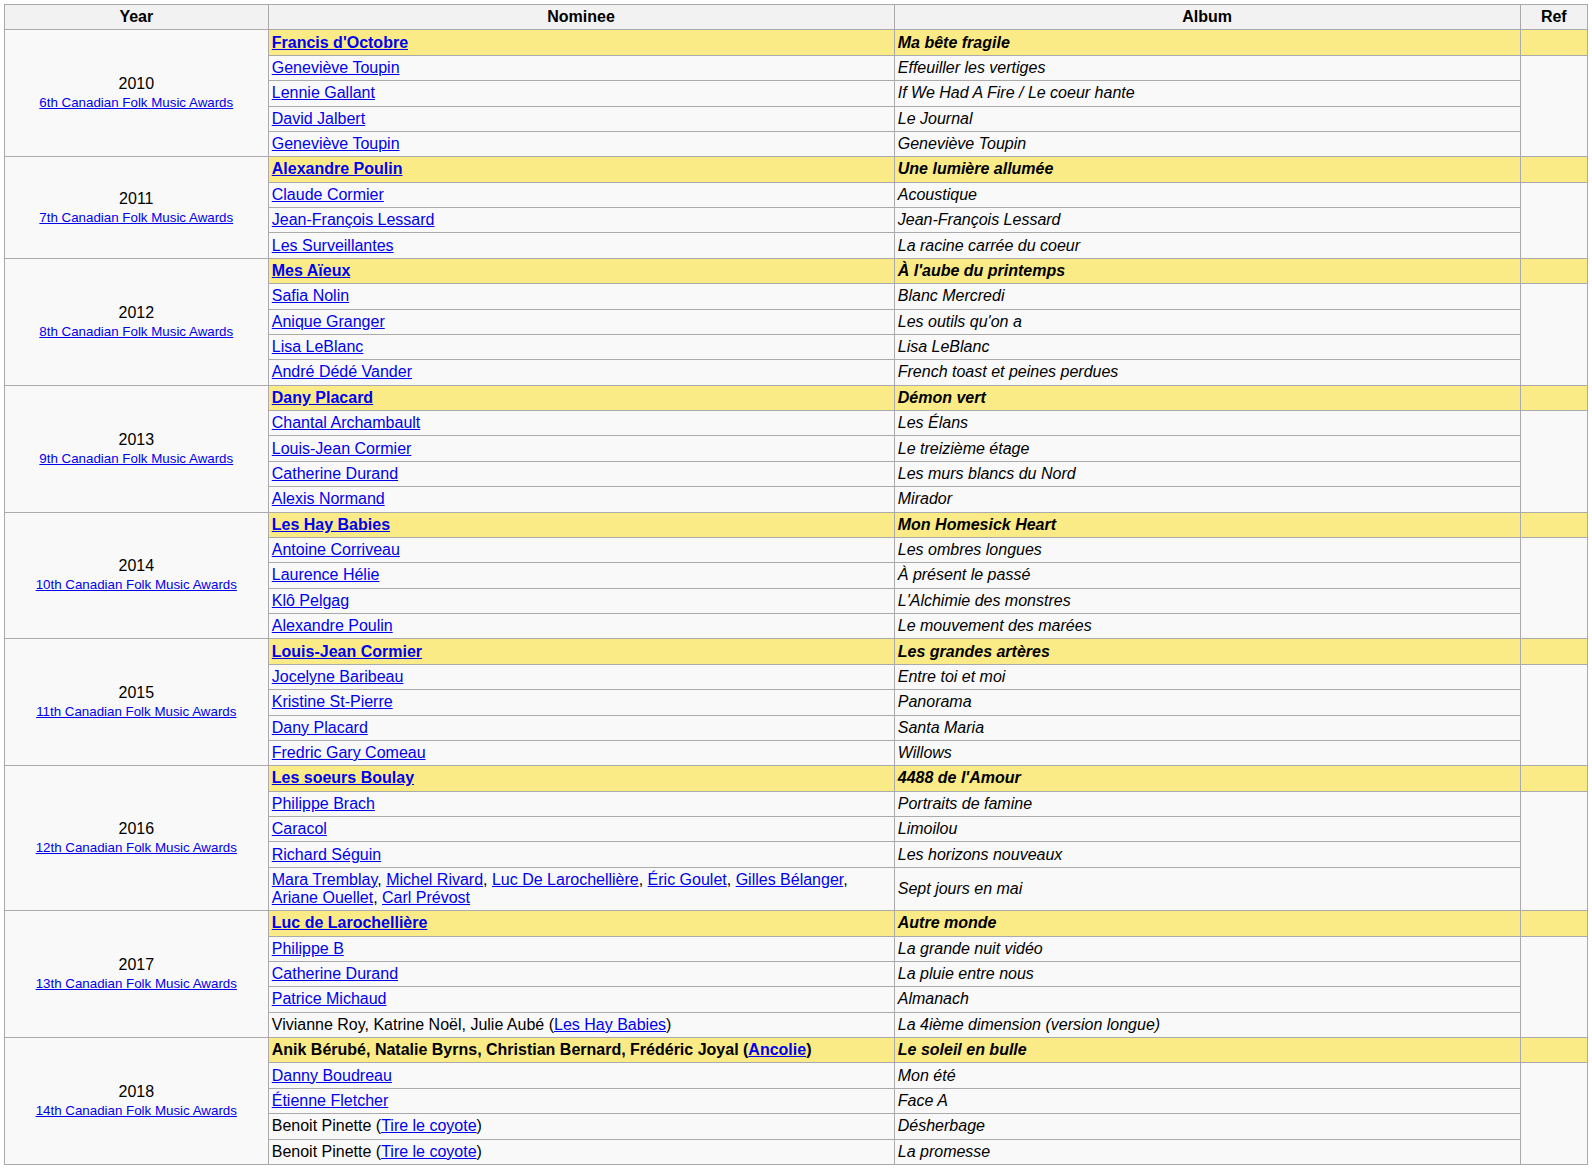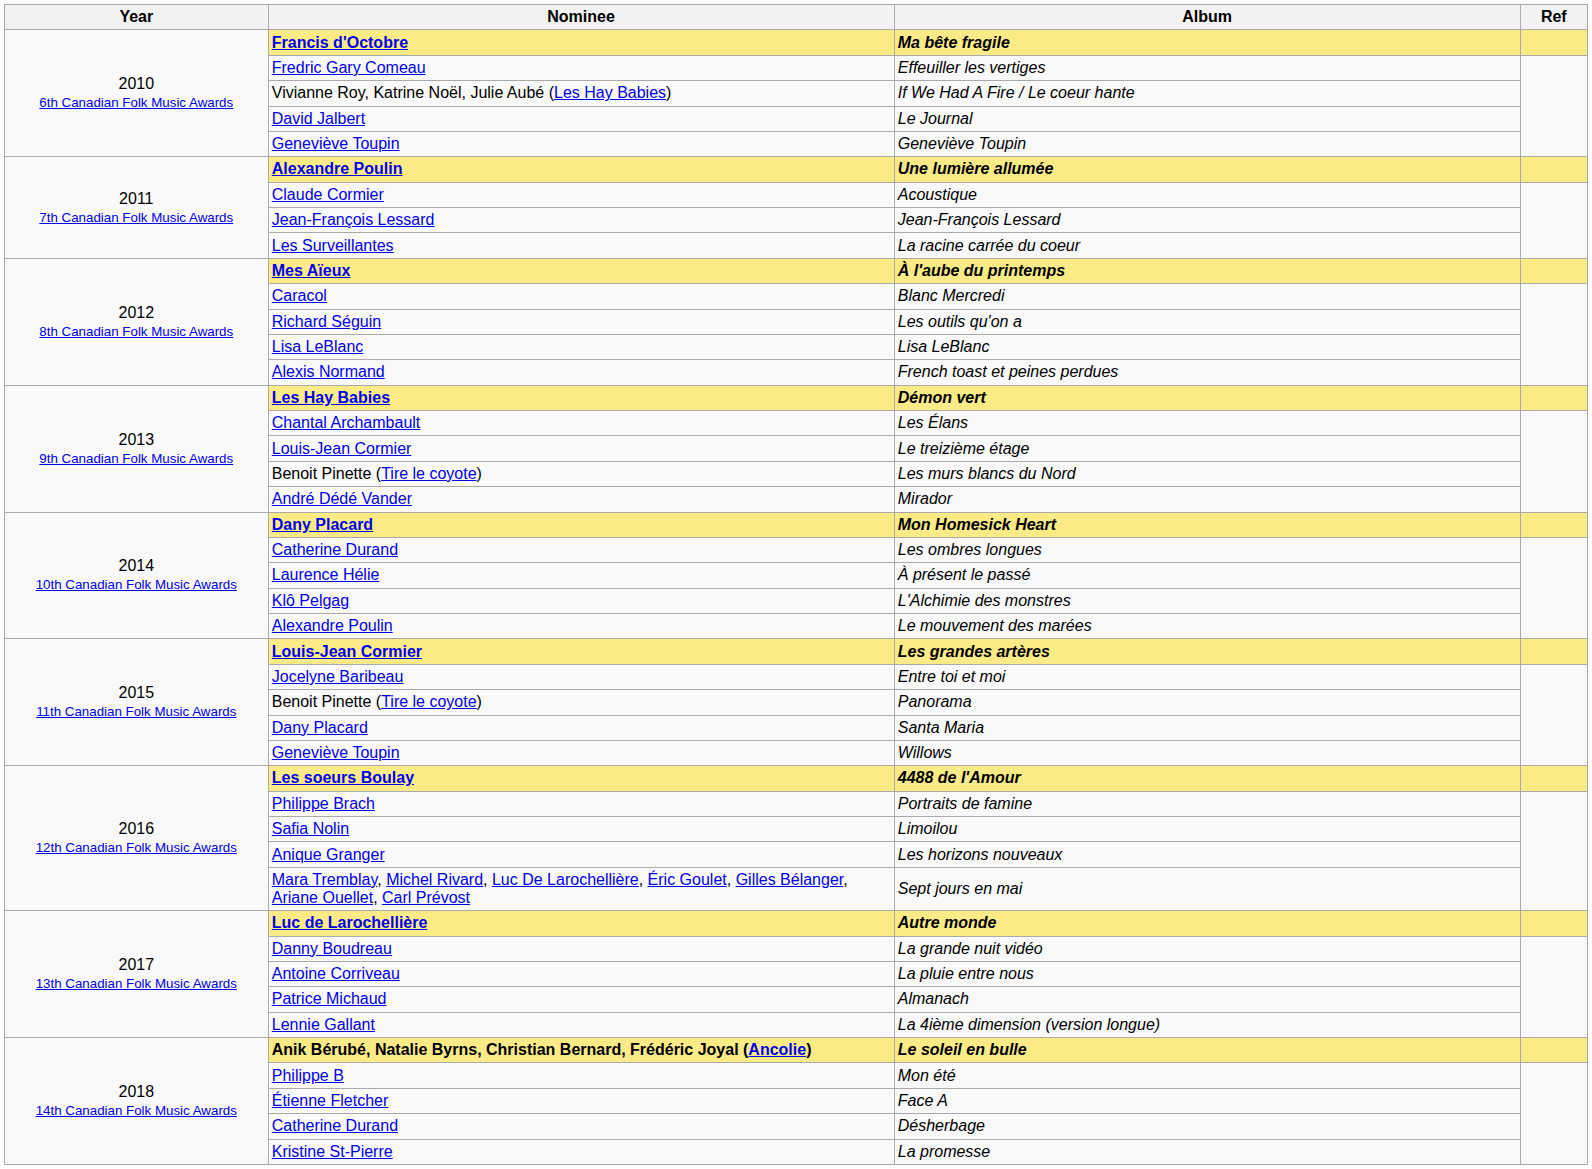(336, 67) Geneviève Toupin -> (349, 67) Fredric Gary Comeau
(323, 93) Lennie Gallant -> (472, 93) Vivianne Roy, Katrine Noël, Julie Aubé (Les Hay Babies)
(310, 296) Safia Nolin -> (299, 296) Caracol
(328, 321) Anique Granger -> (326, 321) Richard Séguin
(342, 372) André Dédé Vander -> (328, 372) Alexis Normand
(322, 397) Dany Placard -> (331, 397) Les Hay Babies
(335, 473) Catherine Durand -> (377, 473) Benoit Pinette (Tire le coyote)
(328, 499) Alexis Normand -> (342, 499) André Dédé Vander
(331, 524) Les Hay Babies -> (322, 524) Dany Placard
(336, 550) Antoine Corriveau -> (335, 550) Catherine Durand
(332, 702) Kristine St-Pierre -> (377, 702) Benoit Pinette (Tire le coyote)
(349, 753) Fredric Gary Comeau -> (336, 753) Geneviève Toupin
(299, 829) Caracol -> (310, 829) Safia Nolin
(326, 854) Richard Séguin -> (328, 854) Anique Granger
(308, 948) Philippe B -> (332, 948) Danny Boudreau
(335, 974) Catherine Durand -> (336, 974) Antoine Corriveau
(472, 1024) Vivianne Roy, Katrine Noël, Julie Aubé (Les Hay Babies) -> (323, 1024) Lennie Gallant
(332, 1075) Danny Boudreau -> (308, 1075) Philippe B
(377, 1126) Benoit Pinette (Tire le coyote) -> (335, 1126) Catherine Durand
(377, 1151) Benoit Pinette (Tire le coyote) -> (332, 1151) Kristine St-Pierre
